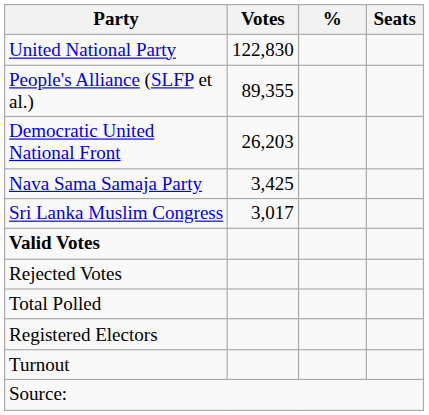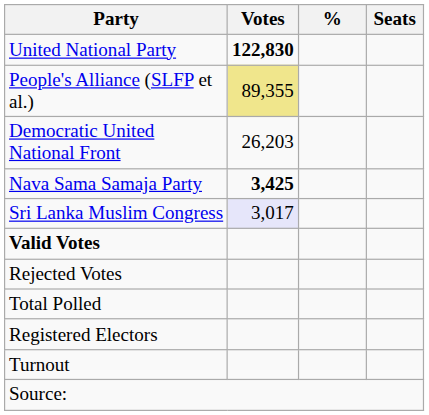(263, 49) normal -> (263, 49) bold
(268, 90) no background -> (268, 90) khaki background
(272, 183) normal -> (272, 183) bold
(272, 213) no background -> (272, 213) lavender background
